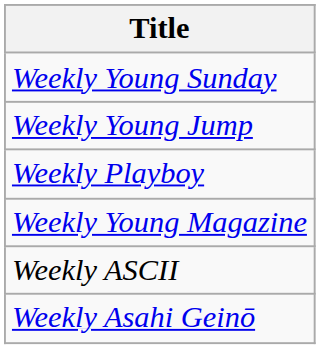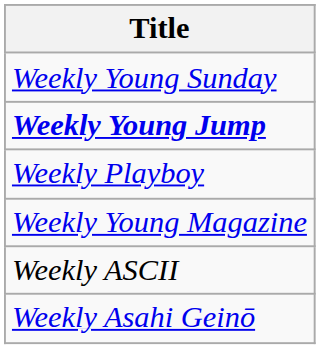(132, 125) normal -> (139, 125) bold
